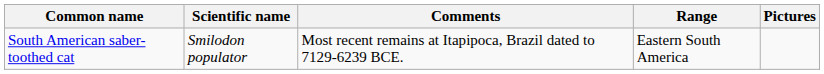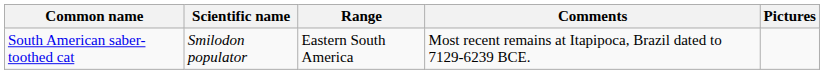columns swapped: (697, 16) <-> (466, 16)
